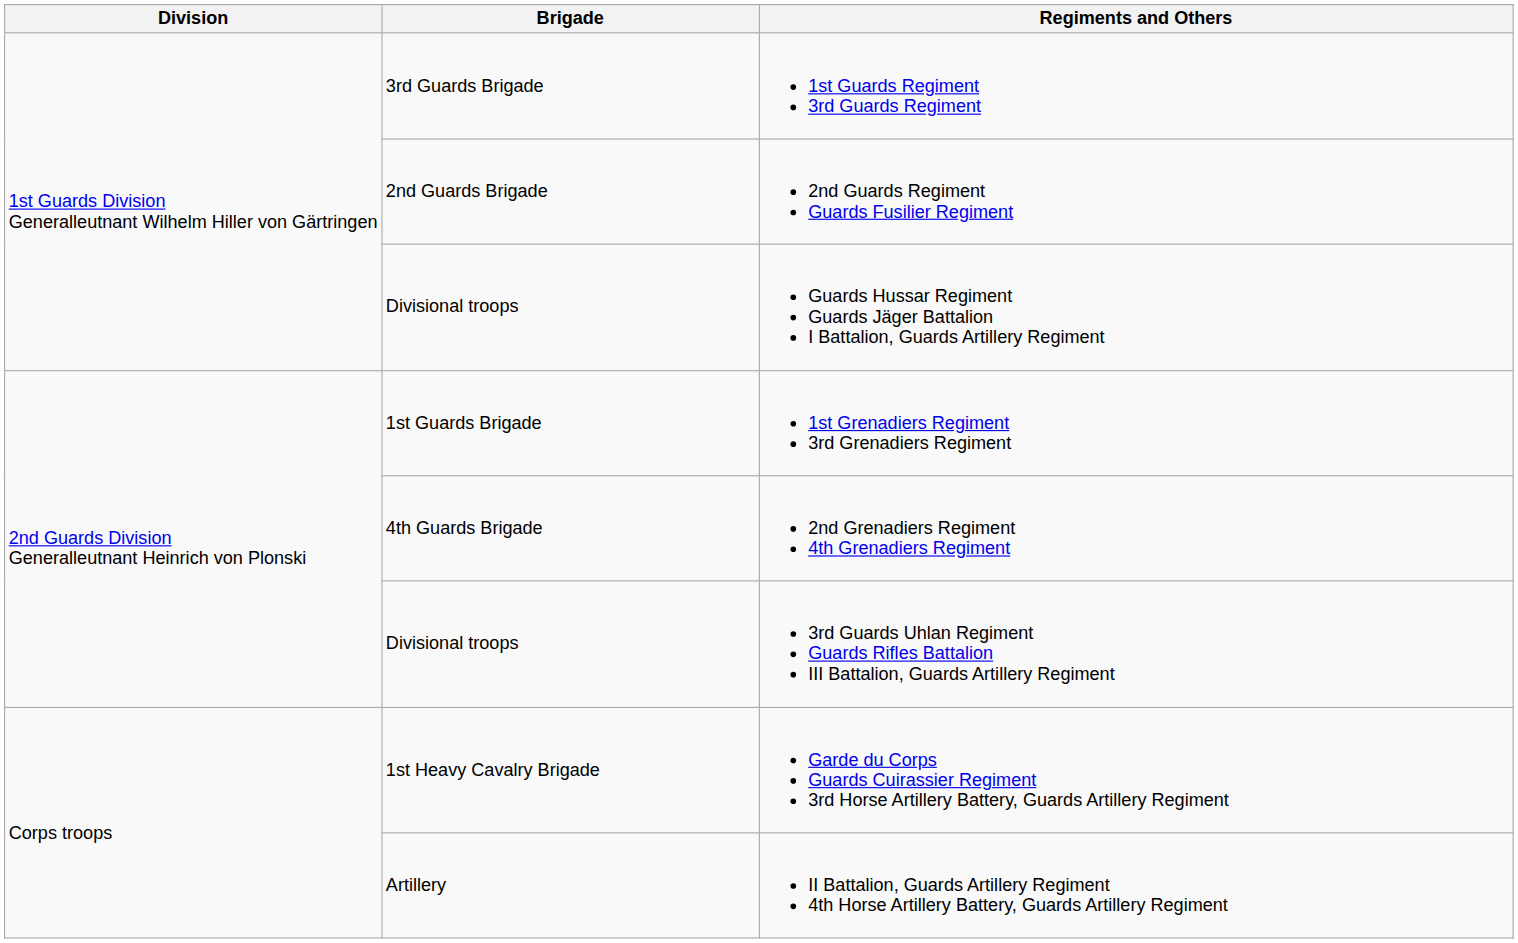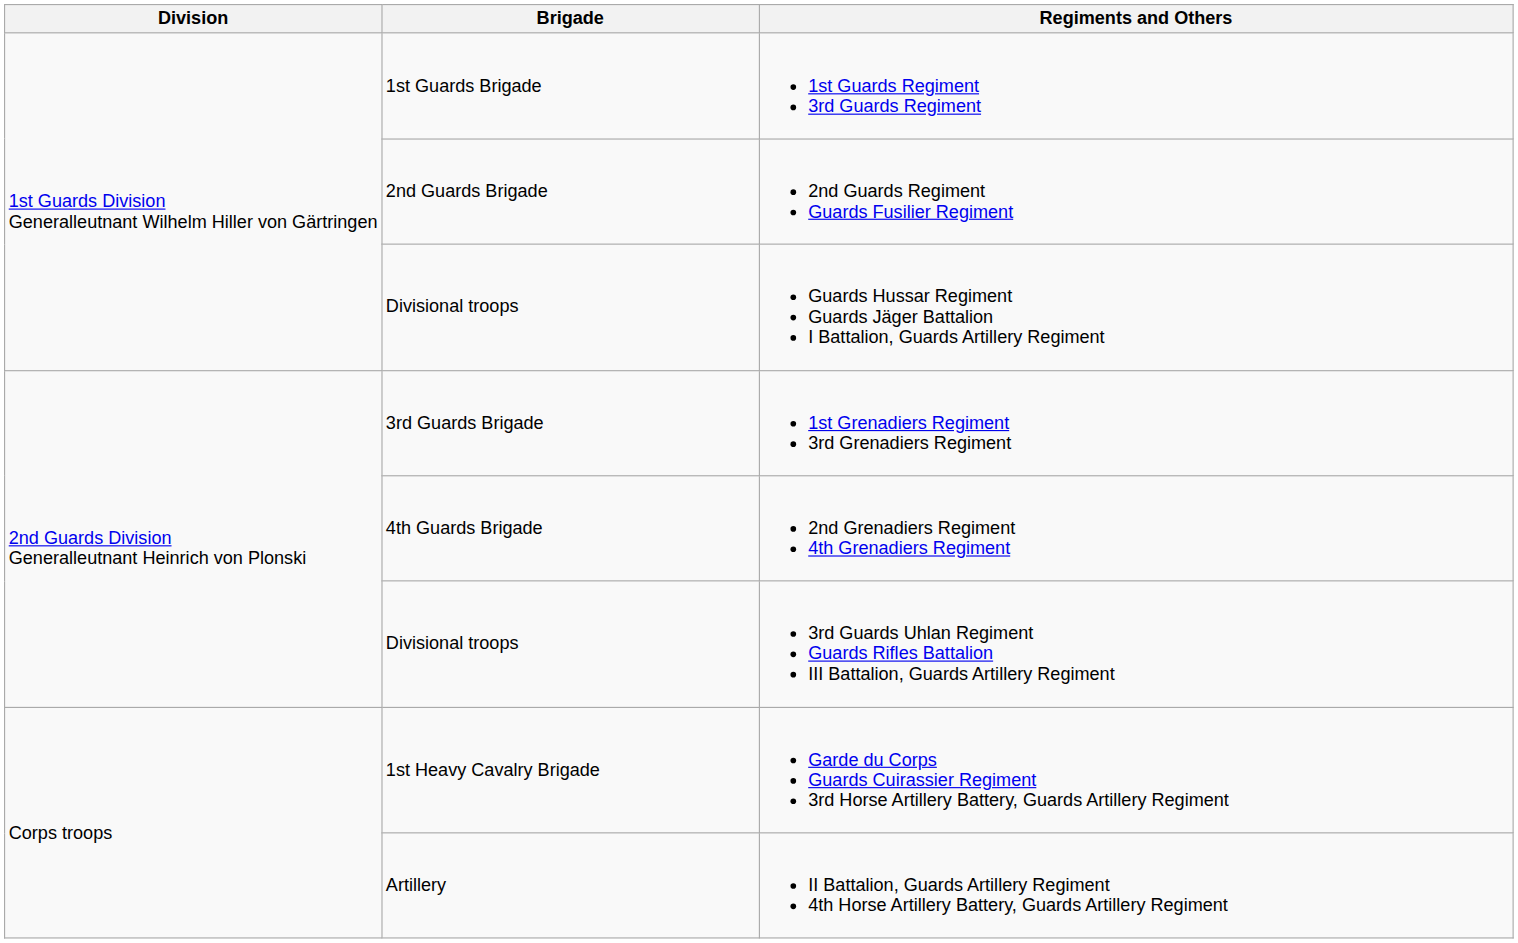(465, 85) 3rd Guards Brigade -> (464, 85) 1st Guards Brigade
(464, 422) 1st Guards Brigade -> (465, 422) 3rd Guards Brigade
